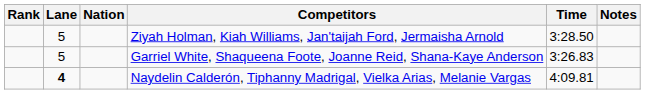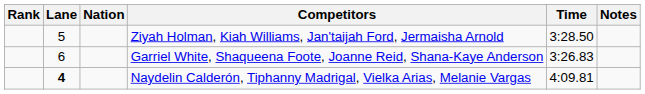(62, 57) 5 -> (62, 57) 6
